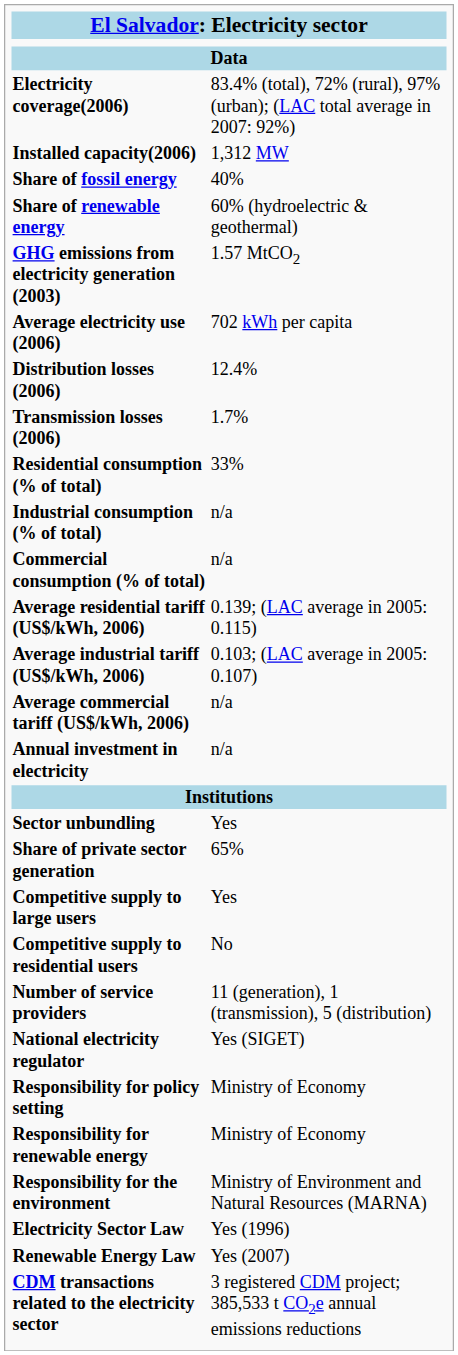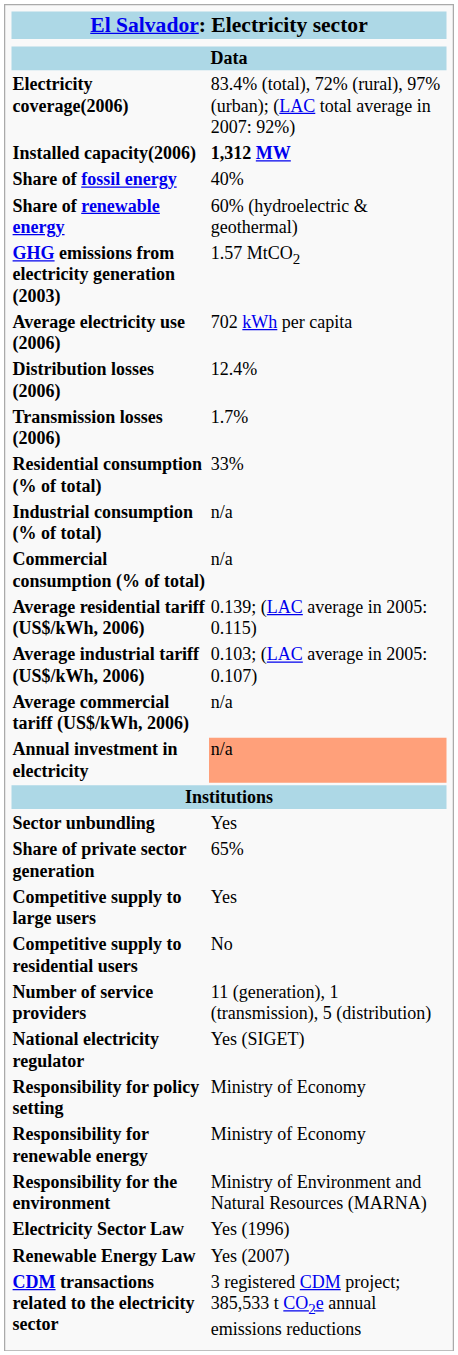(250, 153) normal -> (251, 153) bold
(222, 749) no background -> (222, 749) lightsalmon background
